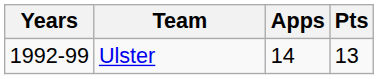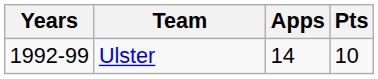(347, 55) 13 -> (347, 55) 10
